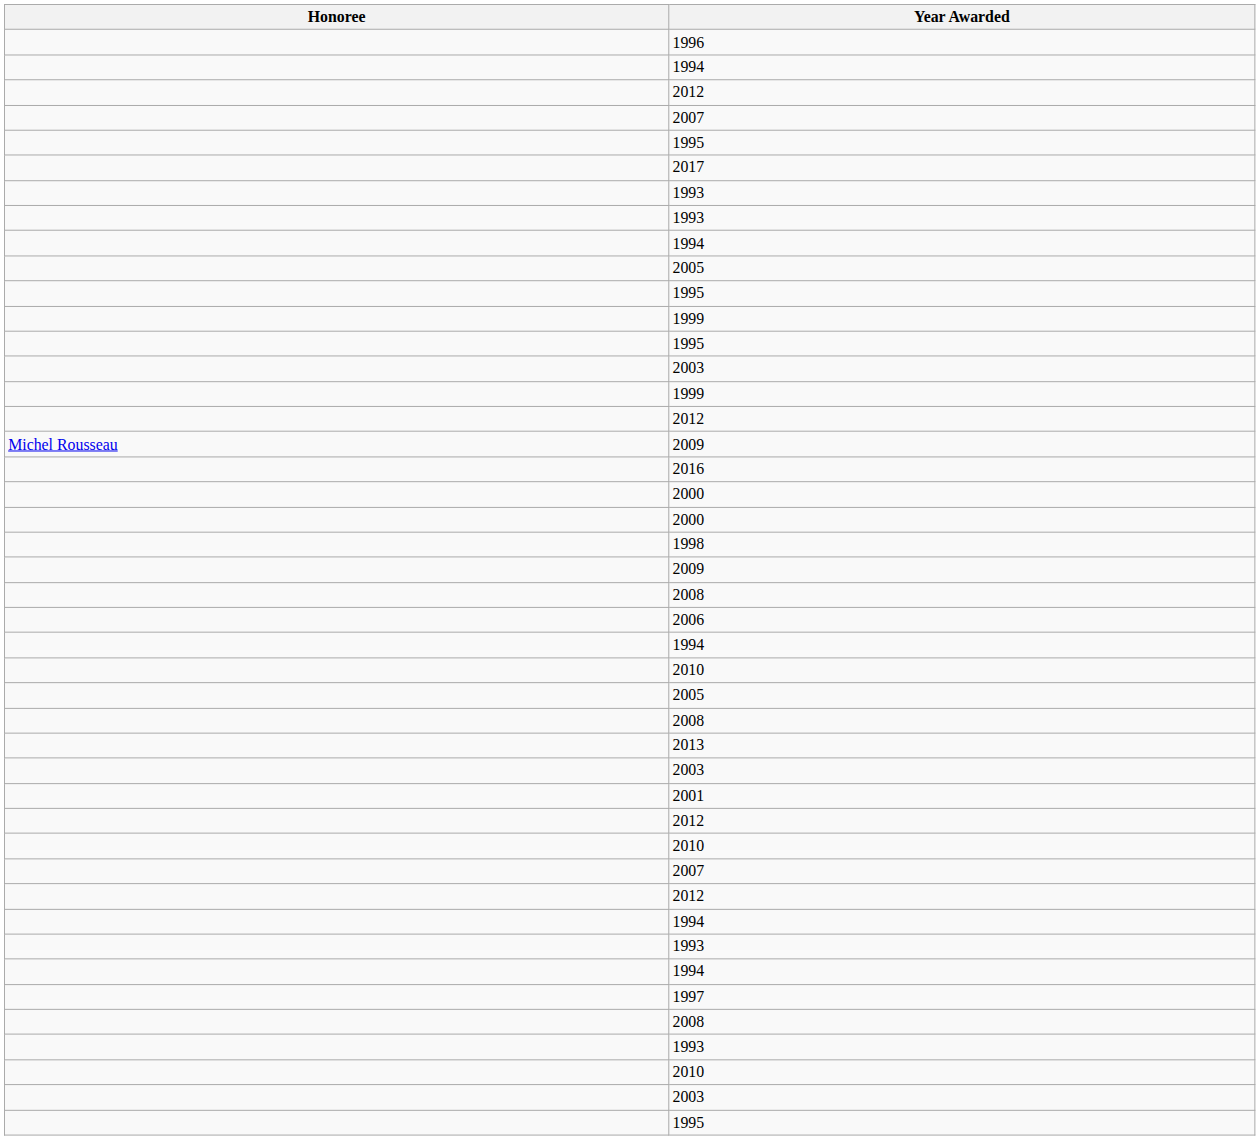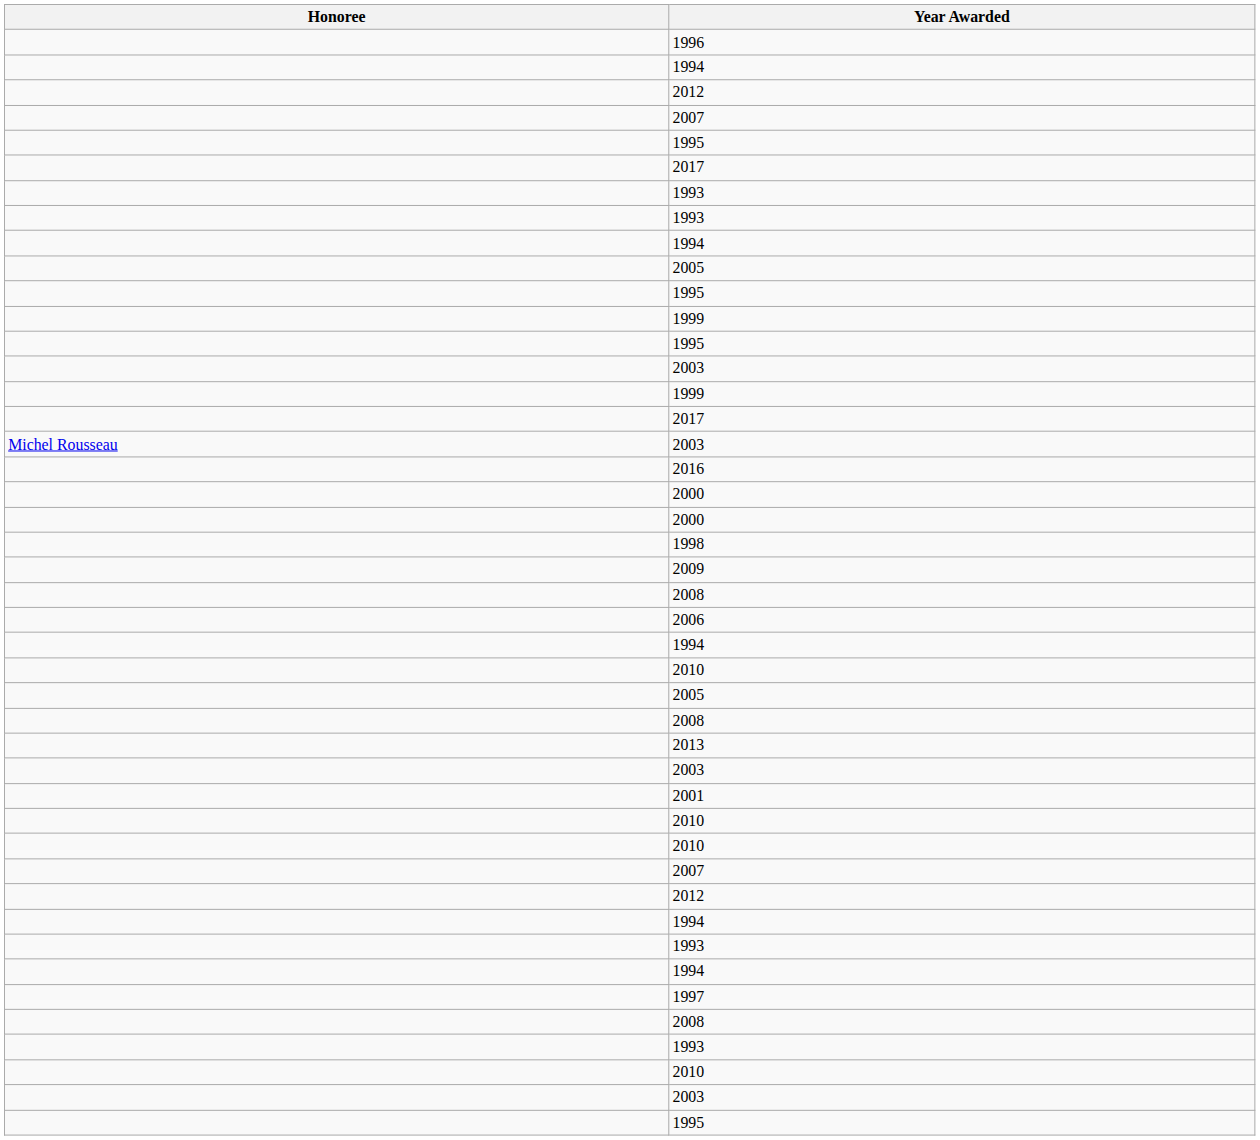(688, 419) 2012 -> (688, 419) 2017
(688, 444) 2009 -> (688, 444) 2003
(688, 820) 2012 -> (688, 820) 2010
